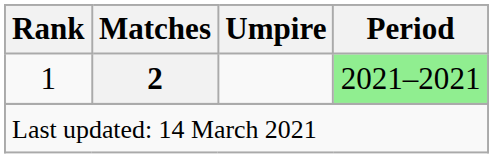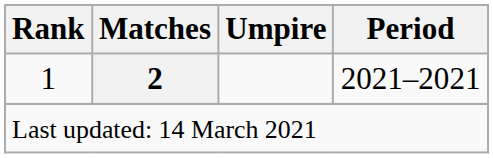(411, 78) lightgreen background -> (411, 78) no background
